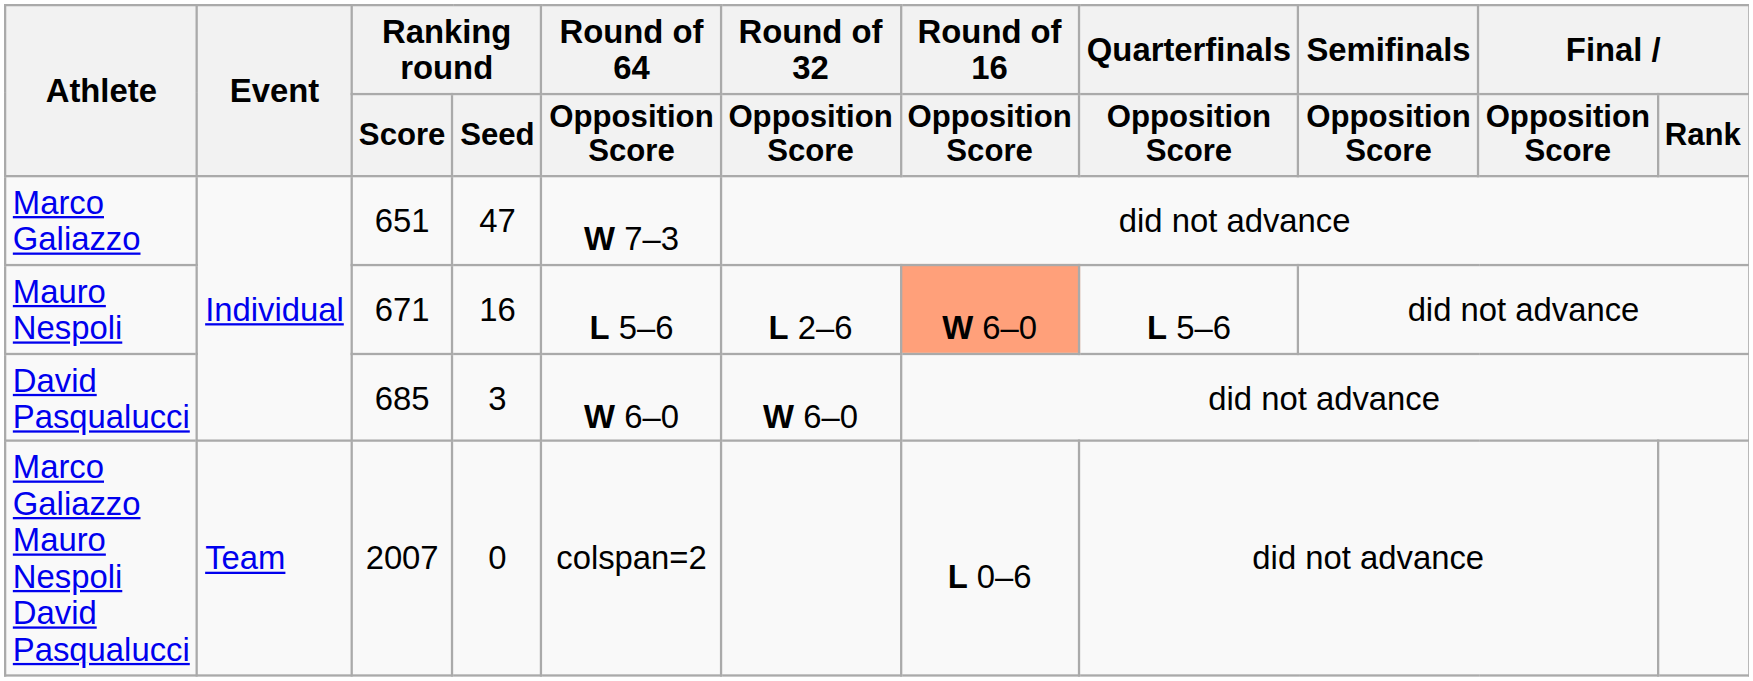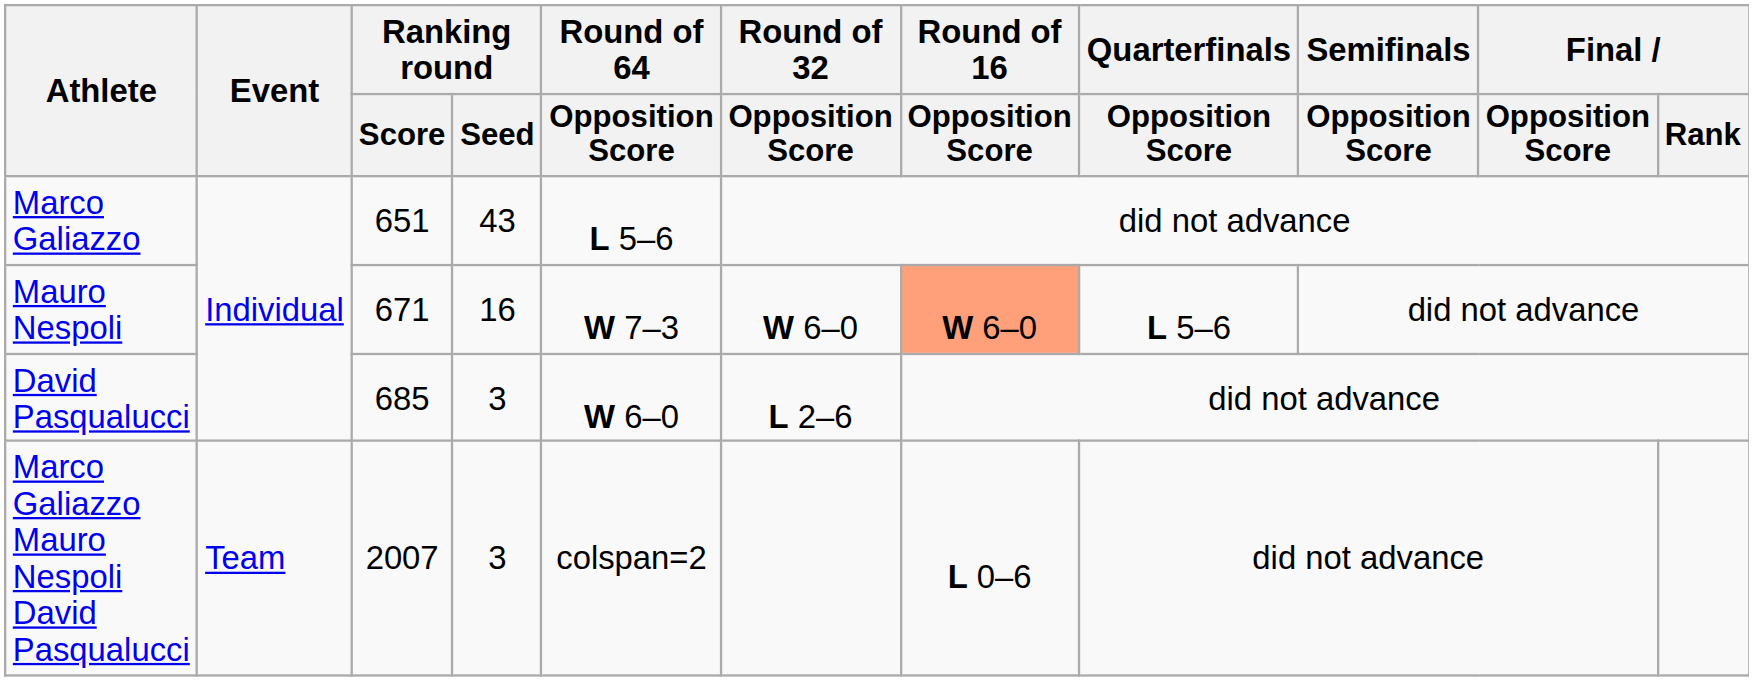(497, 221) 47 -> (497, 221) 43
(631, 239) W 7–3 -> (631, 239) L 5–6
(631, 328) L 5–6 -> (631, 328) W 7–3
(811, 328) L 2–6 -> (811, 328) W 6–0
(811, 416) W 6–0 -> (811, 416) L 2–6
(497, 559) 0 -> (497, 559) 3
